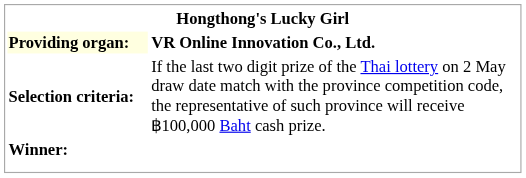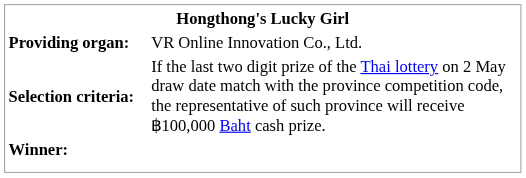(69, 42) lightyellow background -> (69, 42) no background
(263, 42) bold -> (257, 42) normal
